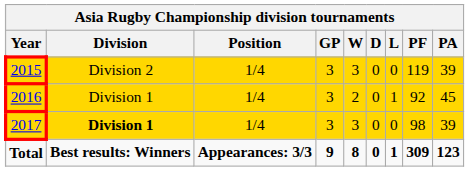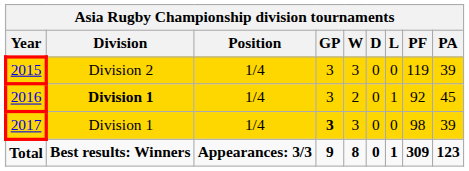(121, 98) normal -> (121, 98) bold
(121, 125) bold -> (121, 125) normal
(330, 125) normal -> (330, 125) bold
